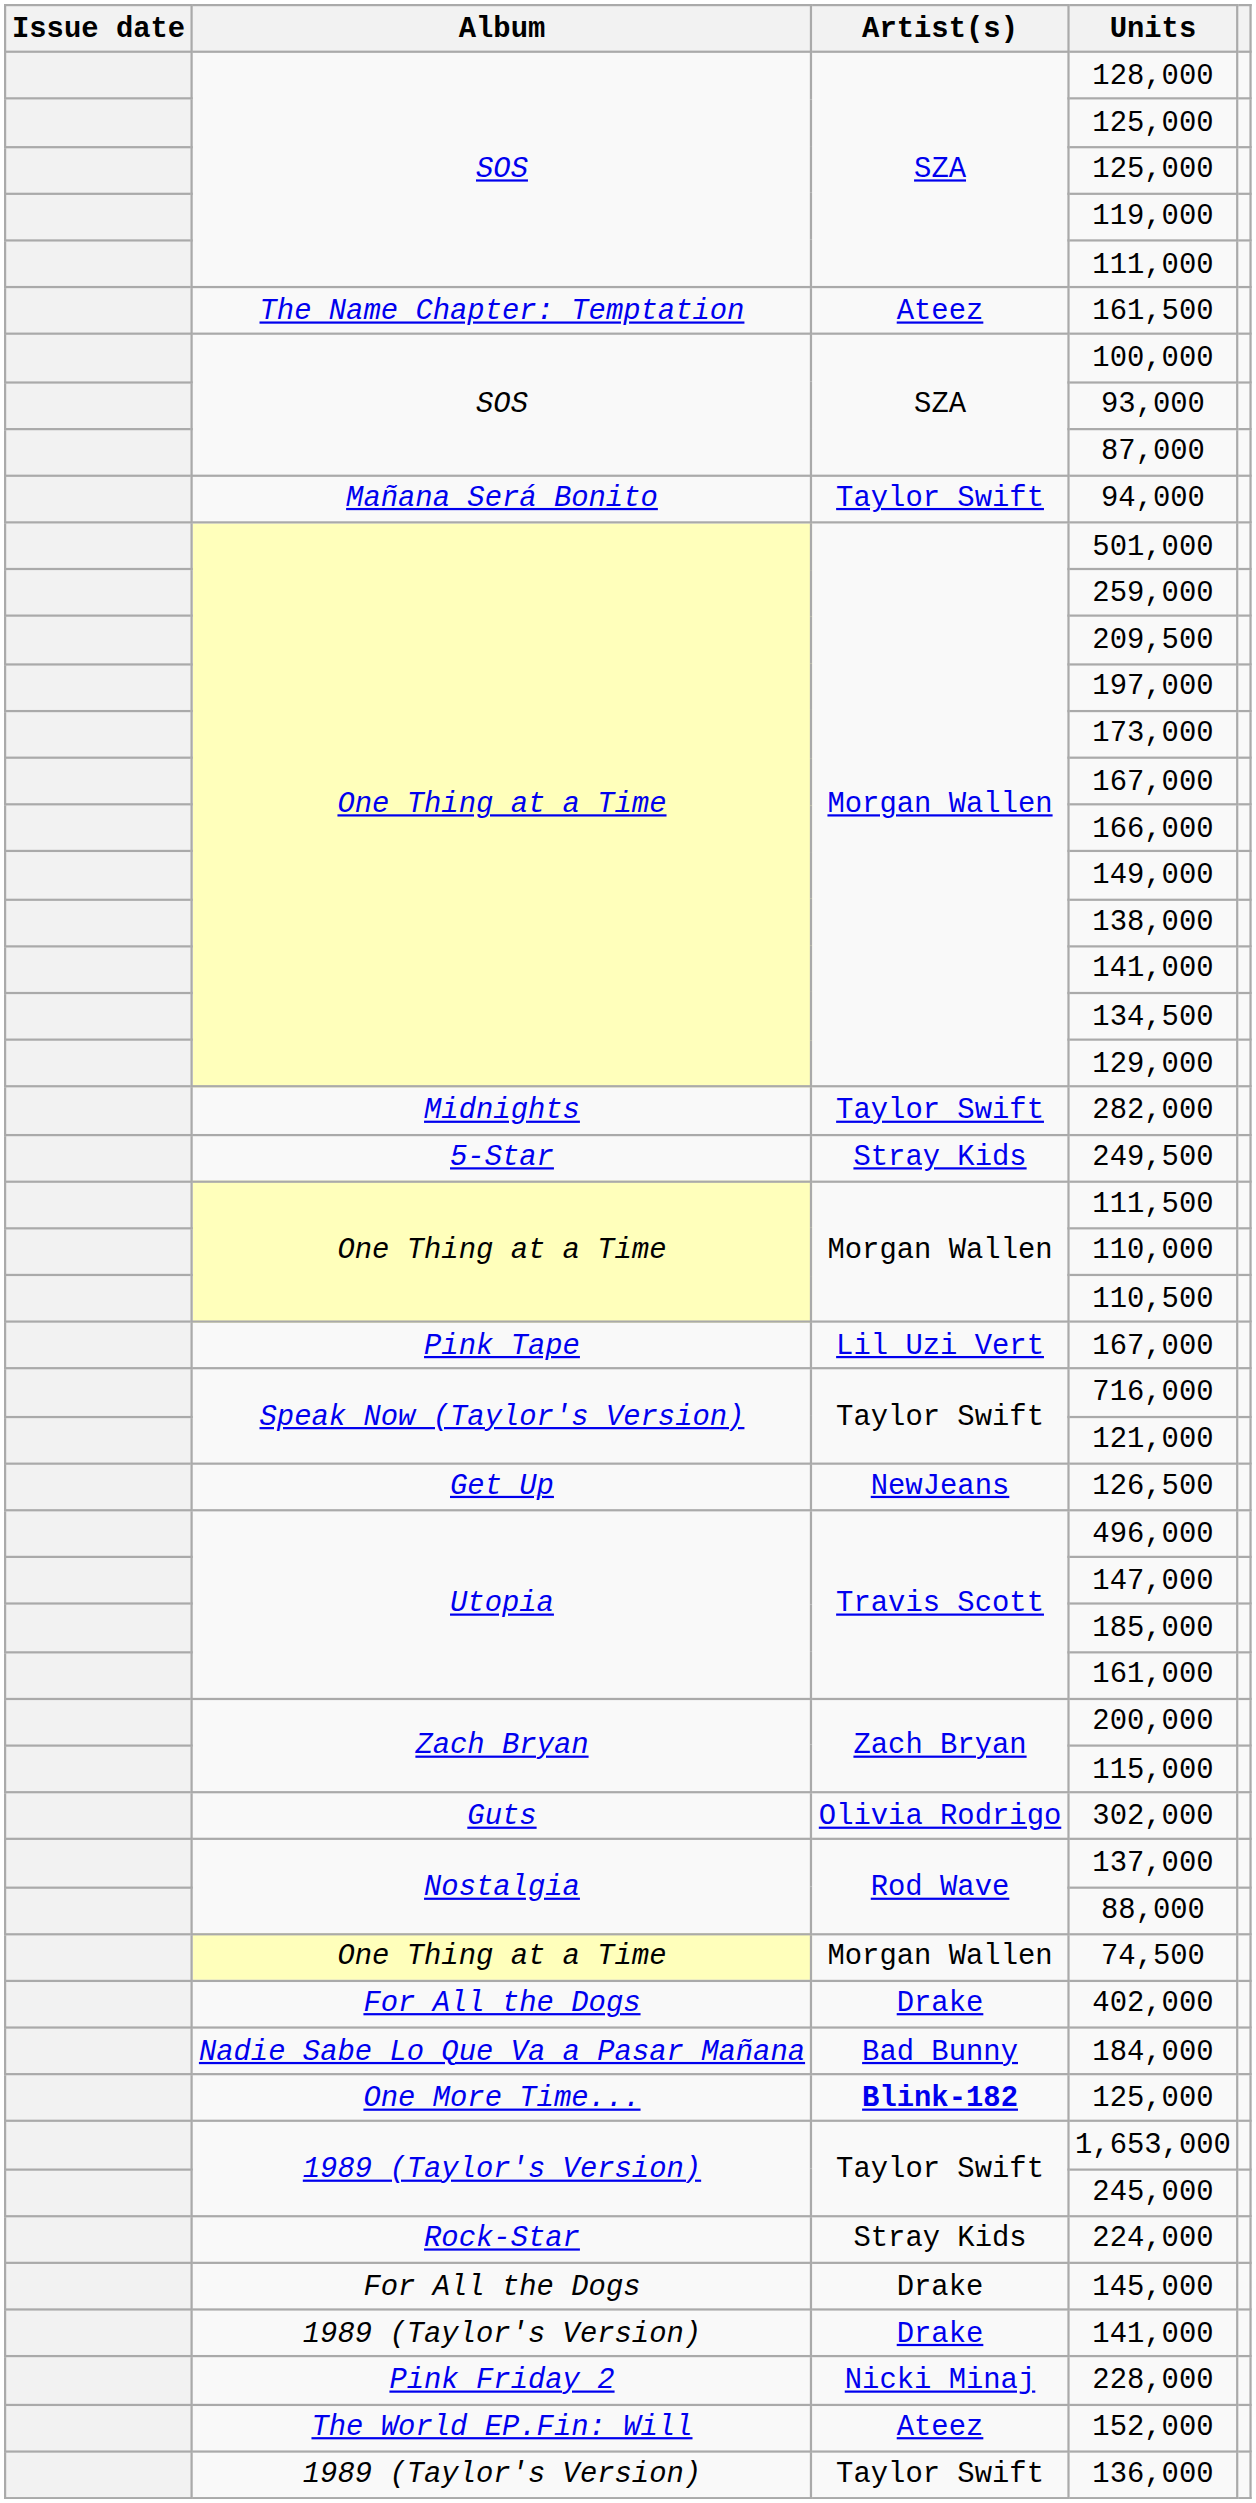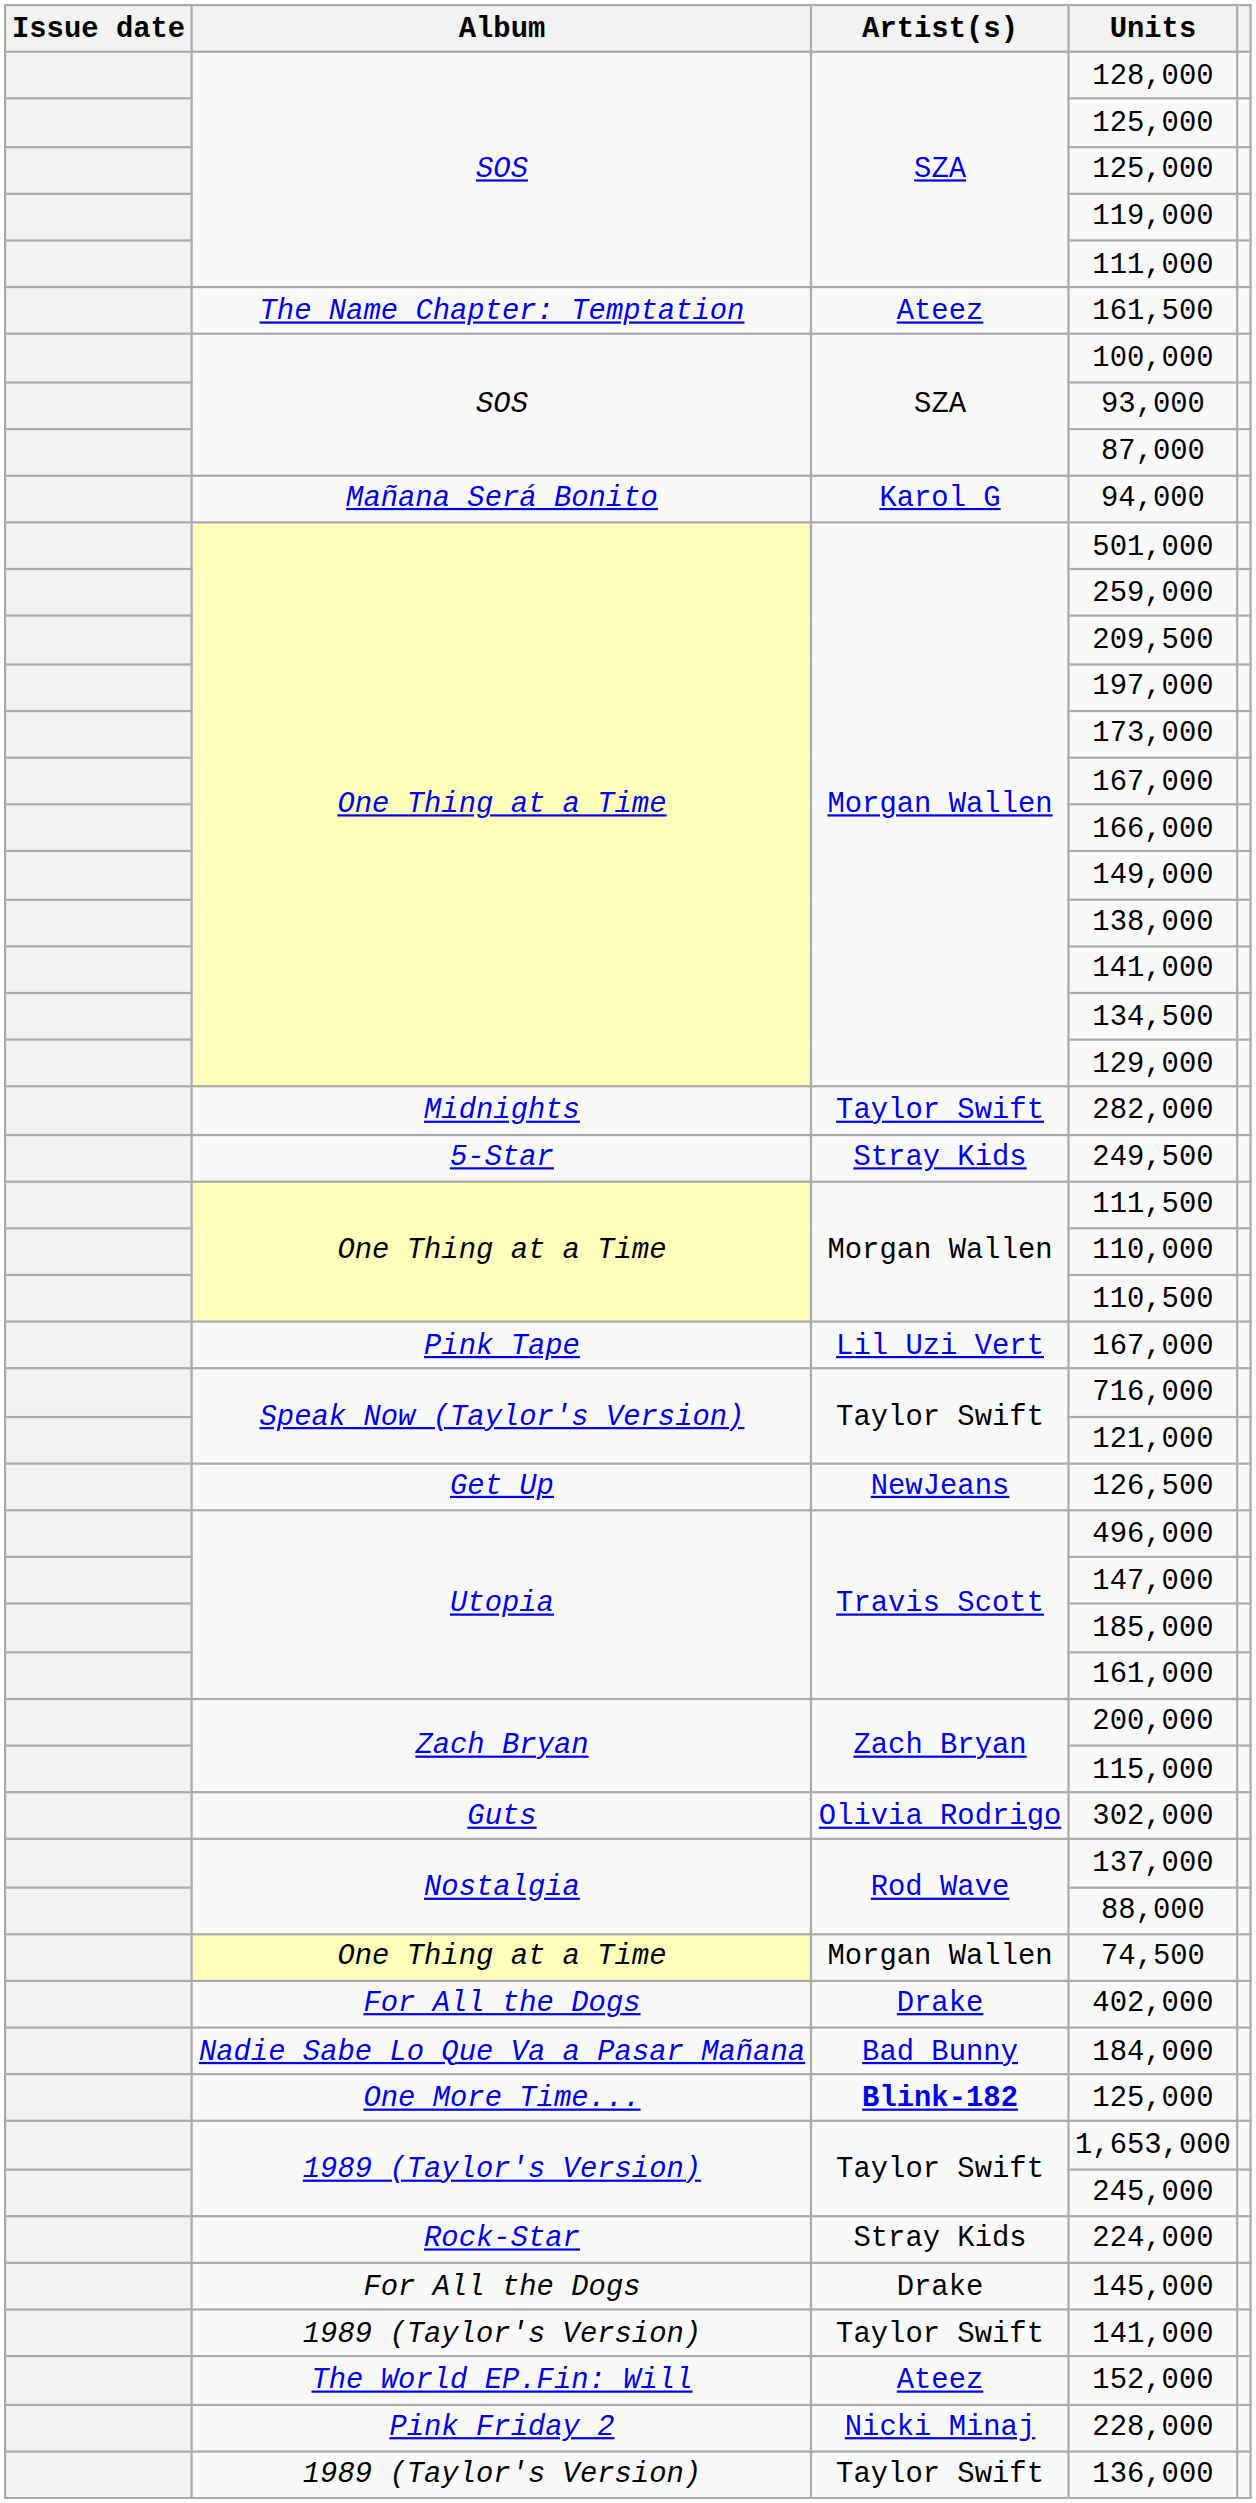(940, 499) Taylor Swift -> (940, 499) Karol G
(940, 2333) Drake -> (940, 2333) Taylor Swift
rows swapped: (502, 2427) <-> (502, 2380)
